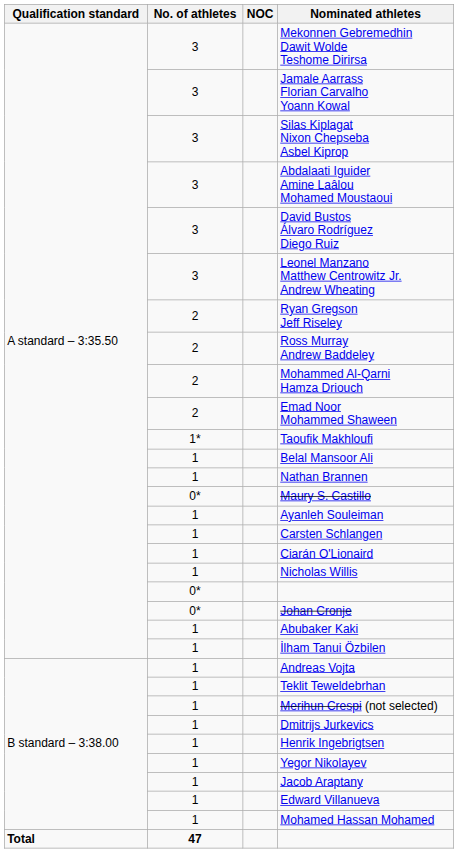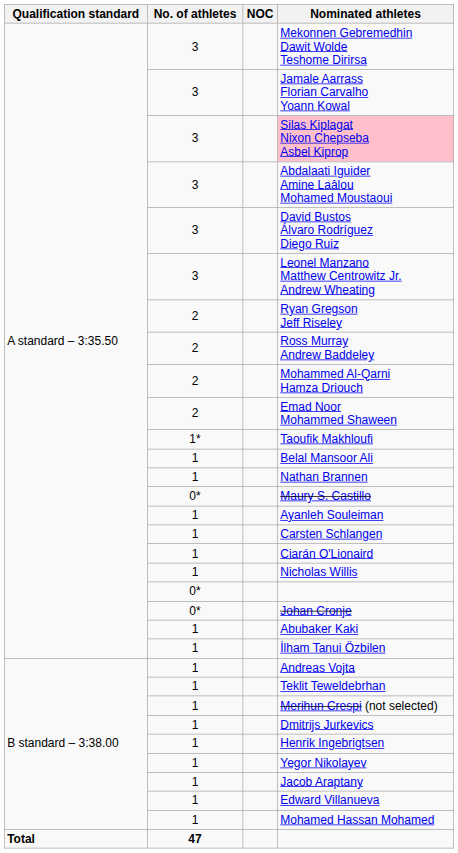(325, 138) no background -> (325, 138) pink background
